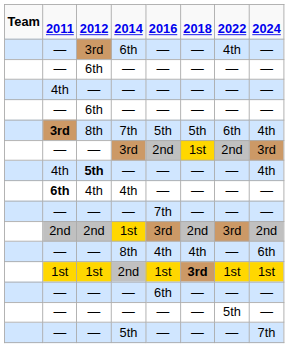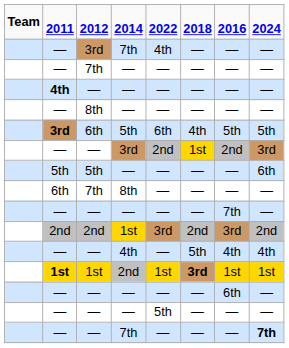columns swapped: (163, 29) <-> (232, 29)
(129, 49) 6th -> (129, 49) 7th
(94, 70) 6th -> (94, 70) 7th
(60, 90) normal -> (60, 90) bold
(94, 110) 6th -> (94, 110) 8th
(94, 130) 8th -> (94, 130) 6th
(129, 130) 7th -> (129, 130) 5th
(198, 130) 5th -> (198, 130) 4th
(267, 130) 4th -> (267, 130) 5th
(60, 171) 4th -> (60, 171) 5th
(94, 171) bold -> (94, 171) normal
(267, 171) 4th -> (267, 171) 6th
(60, 191) bold -> (60, 191) normal
(94, 191) 4th -> (94, 191) 7th
(129, 191) 4th -> (129, 191) 8th
(129, 252) 8th -> (129, 252) 4th
(198, 252) 4th -> (198, 252) 5th
(267, 252) 6th -> (267, 252) 4th
(60, 272) normal -> (60, 272) bold
(129, 333) 5th -> (129, 333) 7th
(267, 333) normal -> (267, 333) bold
